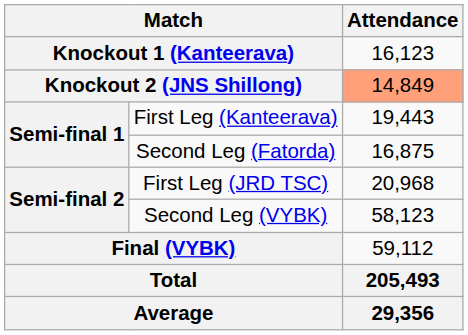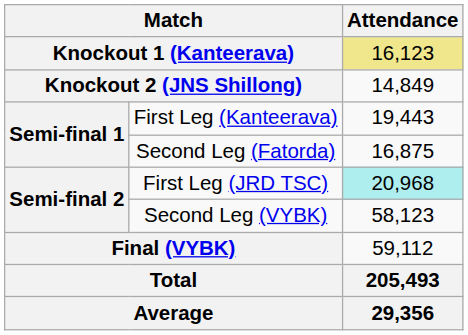(403, 53) no background -> (403, 53) khaki background
(403, 85) lightsalmon background -> (403, 85) no background
(403, 183) no background -> (403, 183) paleturquoise background
